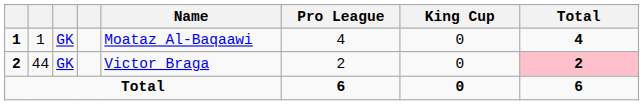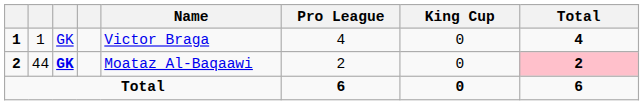(179, 40) Moataz Al-Baqaawi -> (157, 40) Victor Braga
(65, 64) normal -> (65, 64) bold
(157, 64) Victor Braga -> (179, 64) Moataz Al-Baqaawi
